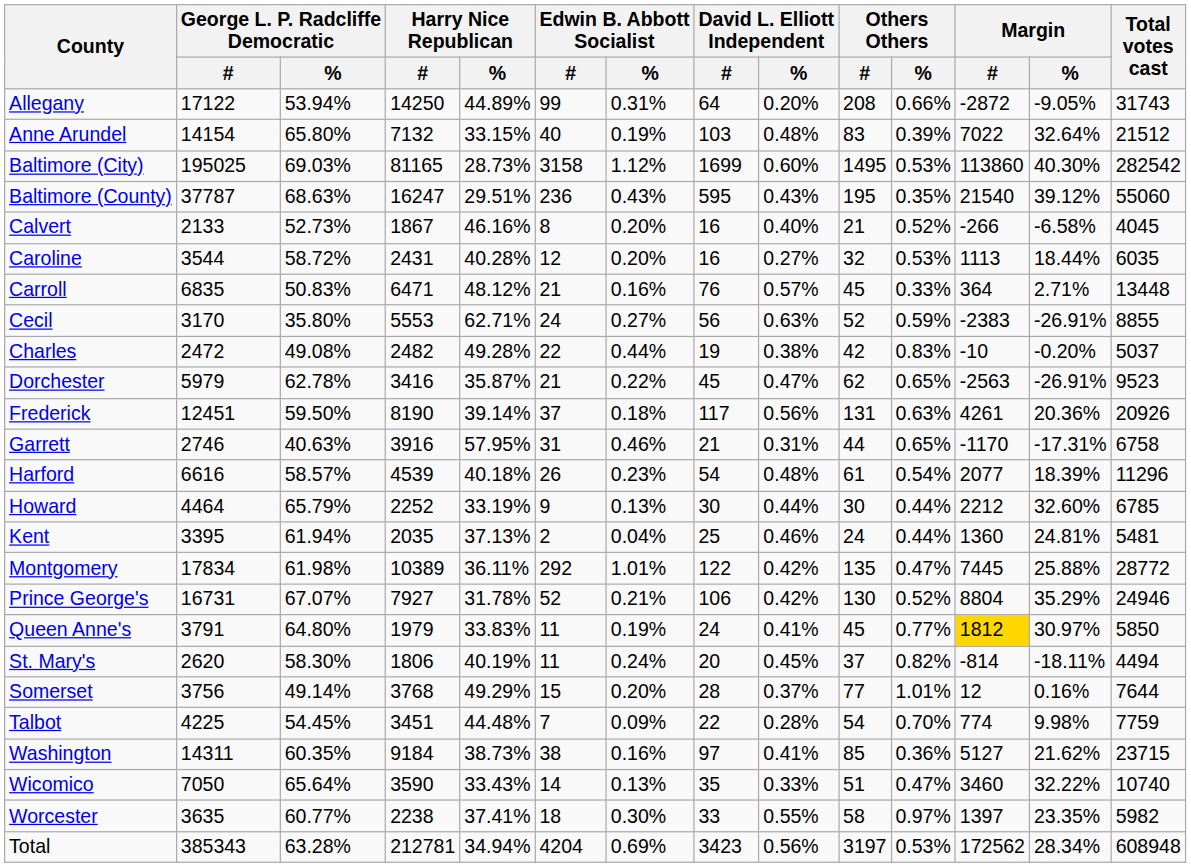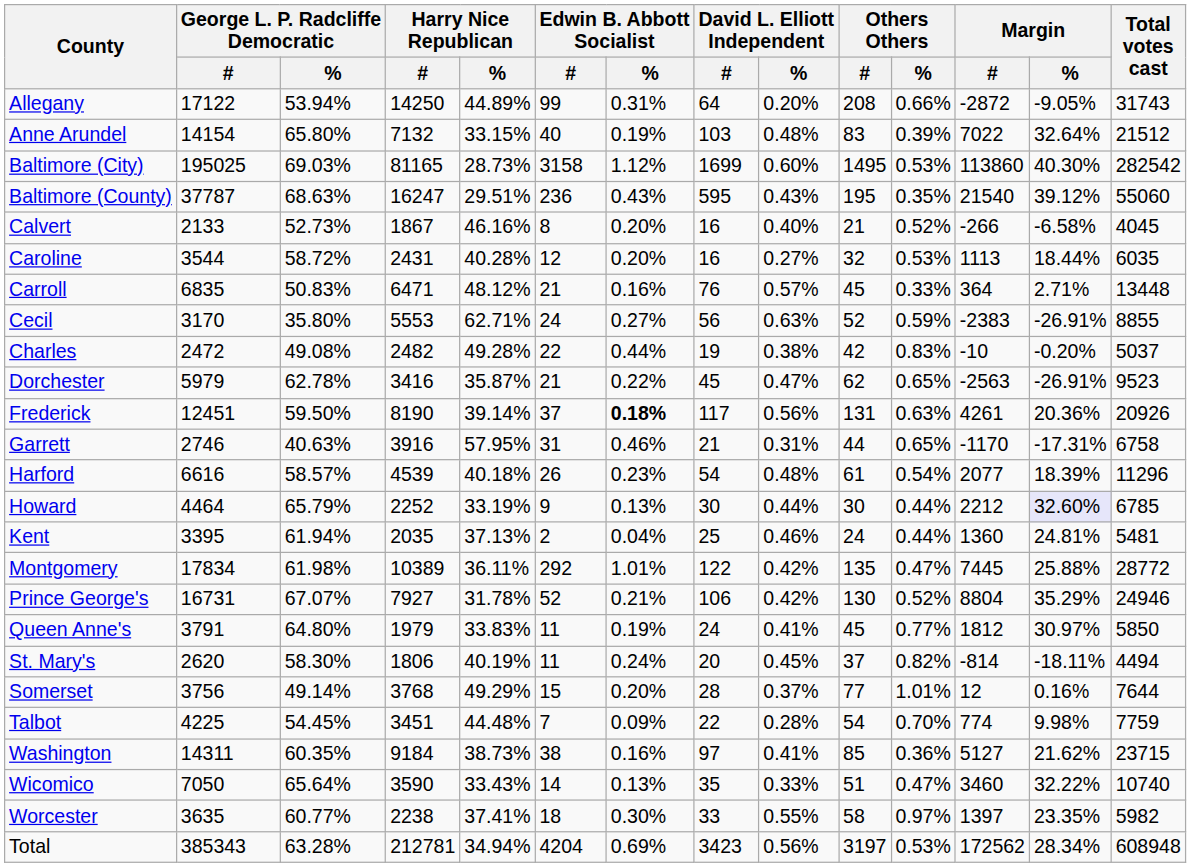(639, 413) normal -> (639, 413) bold
(1067, 506) no background -> (1067, 506) lavender background
(982, 630) gold background -> (982, 630) no background
